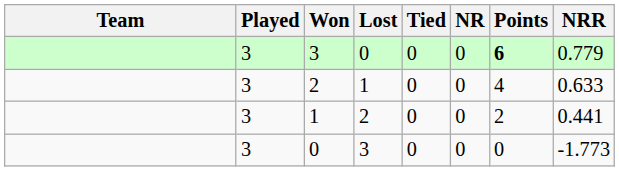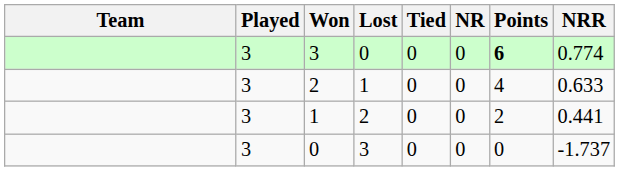(580, 52) 0.779 -> (580, 52) 0.774
(584, 149) -1.773 -> (584, 149) -1.737
